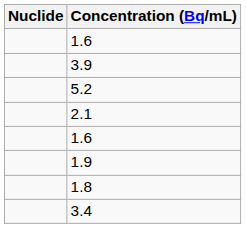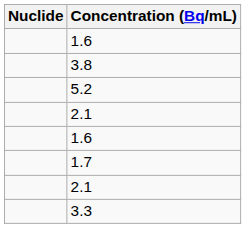(81, 65) 3.9 -> (81, 65) 3.8
(81, 162) 1.9 -> (81, 162) 1.7
(81, 187) 1.8 -> (81, 187) 2.1
(81, 211) 3.4 -> (81, 211) 3.3
